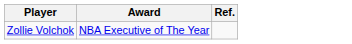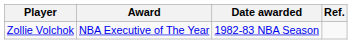+ column: (267, 13)
